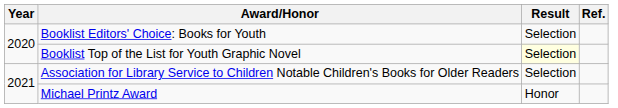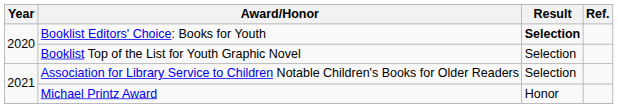(550, 34) normal -> (553, 34) bold
(550, 53) lightyellow background -> (550, 53) no background
